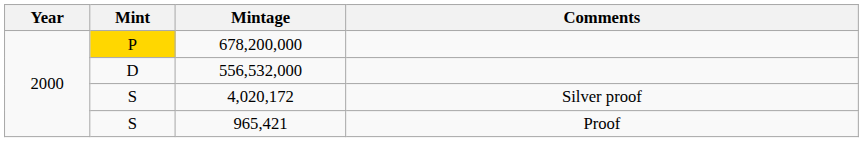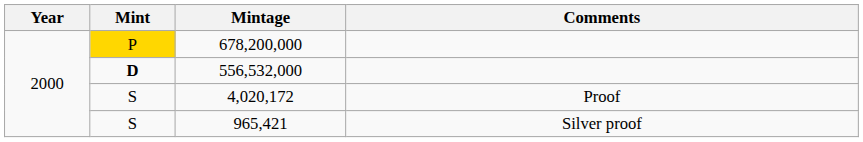(133, 70) normal -> (133, 70) bold
(602, 96) Silver proof -> (602, 96) Proof
(602, 123) Proof -> (602, 123) Silver proof
